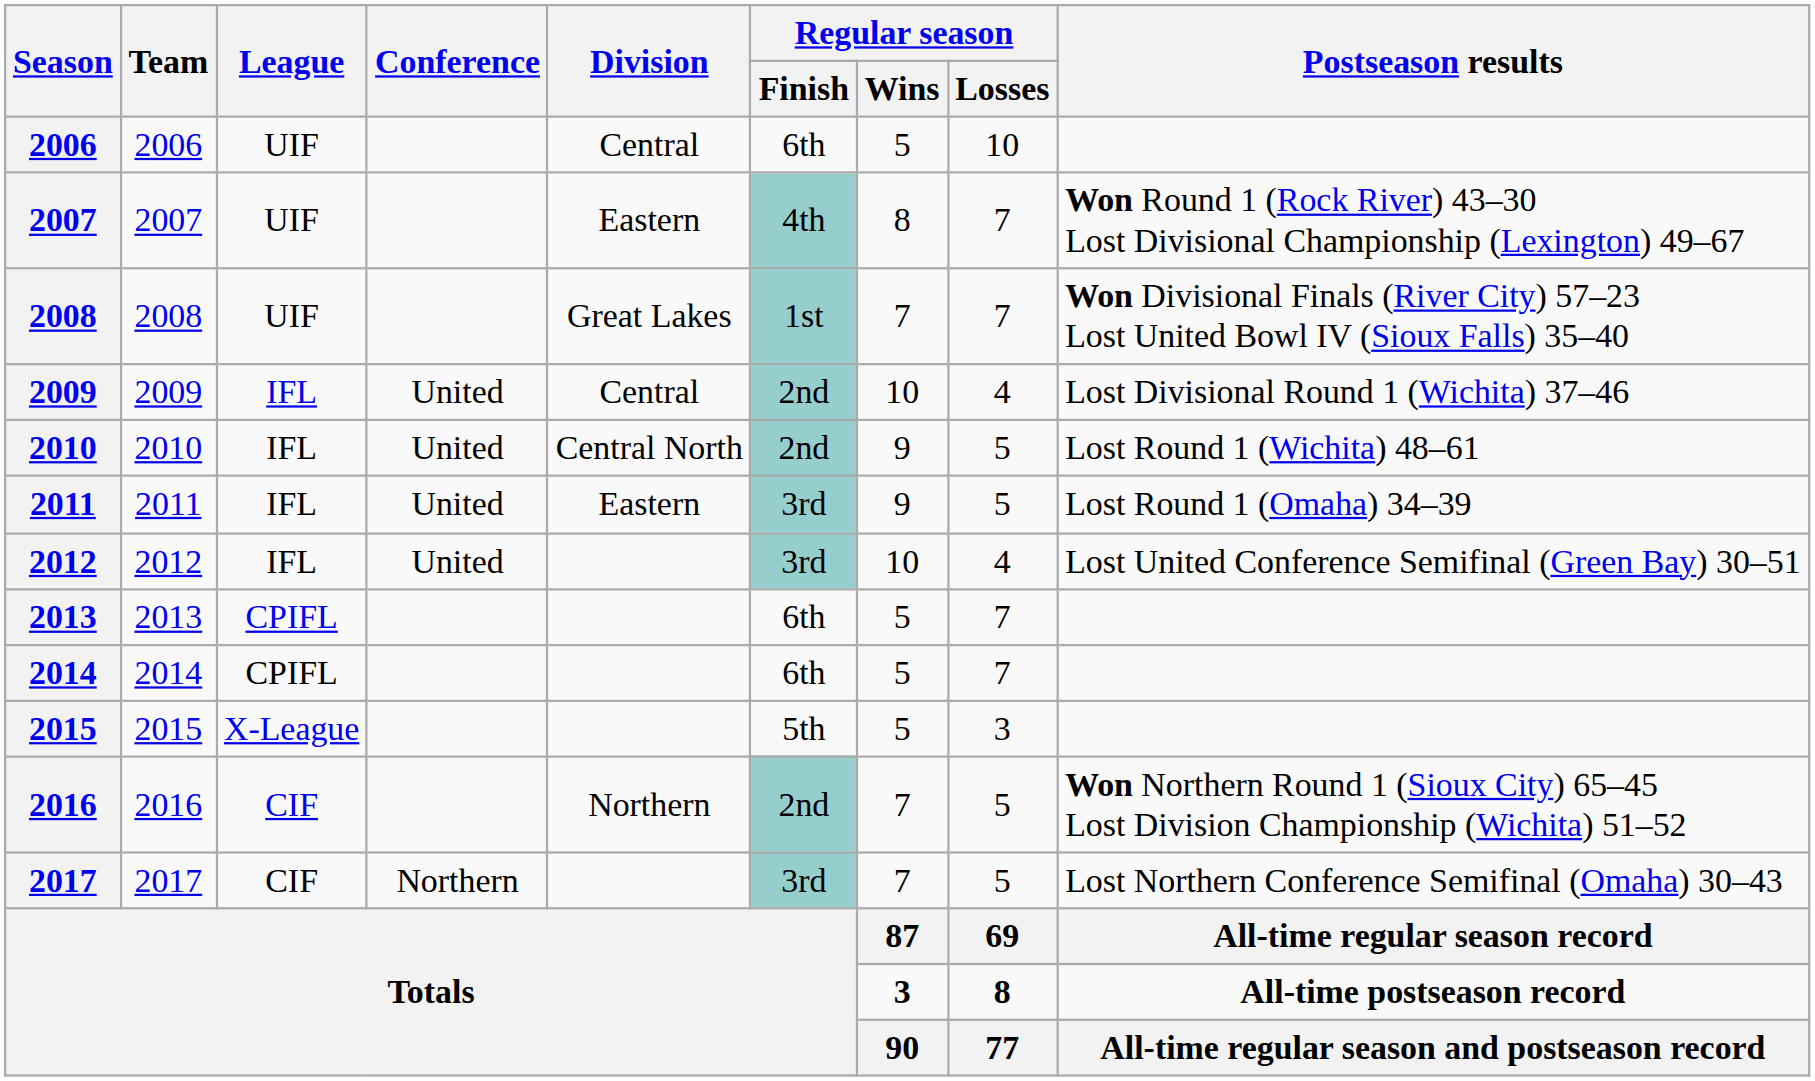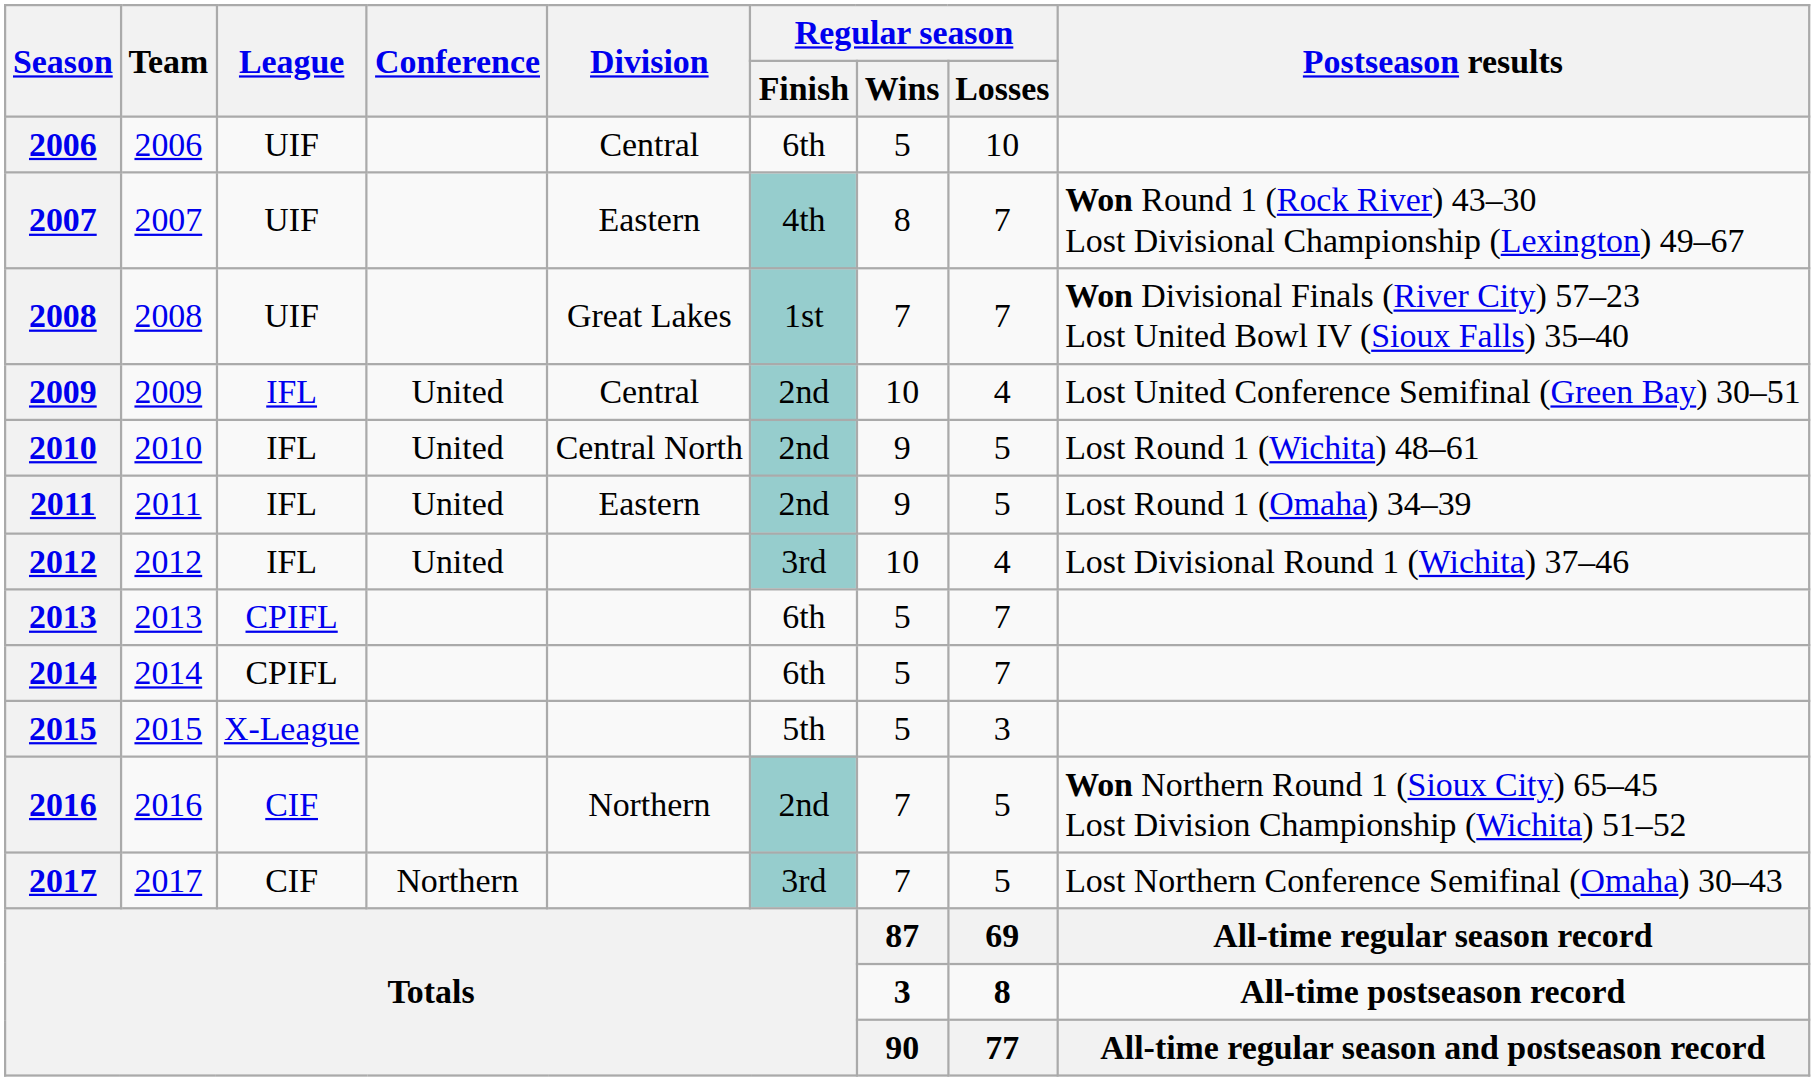(1347, 392) Lost Divisional Round 1 (Wichita) 37–46 -> (1433, 392) Lost United Conference Semifinal (Green Bay) 30–51
(804, 504) 3rd -> (804, 504) 2nd
(1433, 560) Lost United Conference Semifinal (Green Bay) 30–51 -> (1347, 560) Lost Divisional Round 1 (Wichita) 37–46
